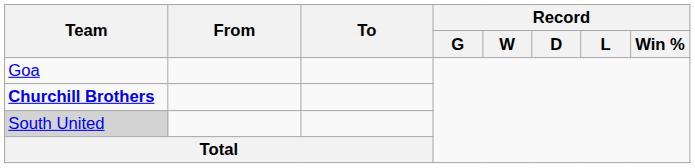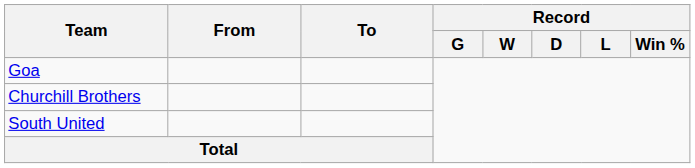(81, 96) bold -> (74, 96) normal
(56, 123) lightgrey background -> (56, 123) no background
